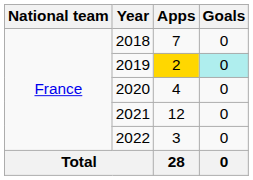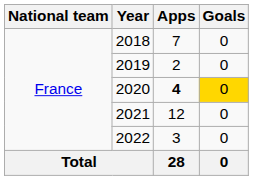(176, 65) gold background -> (176, 65) no background
(224, 65) paleturquoise background -> (224, 65) no background
(176, 89) normal -> (176, 89) bold
(224, 89) no background -> (224, 89) gold background
